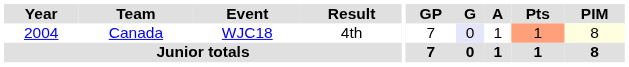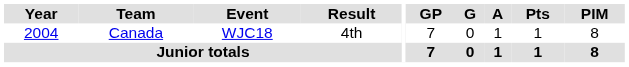(470, 33) lavender background -> (470, 33) no background
(538, 33) lightsalmon background -> (538, 33) no background
(595, 33) lightyellow background -> (595, 33) no background
